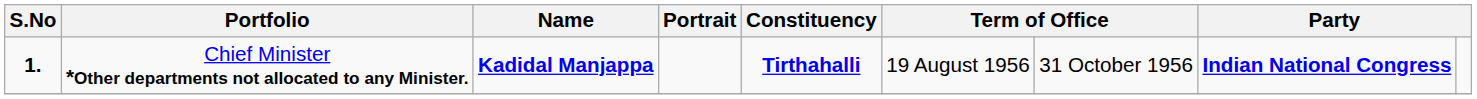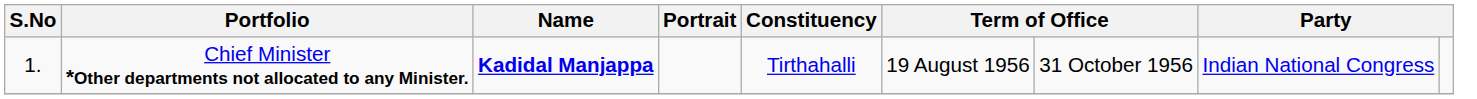(33, 65) bold -> (33, 65) normal
(811, 65) bold -> (811, 65) normal
(1327, 65) bold -> (1318, 65) normal
